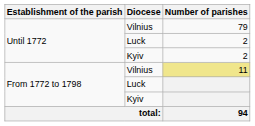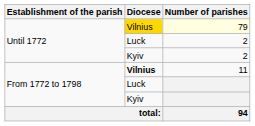(140, 26) no background -> (140, 26) gold background
(243, 26) no background -> (243, 26) lightyellow background
(140, 70) normal -> (141, 70) bold
(243, 70) khaki background -> (243, 70) no background
